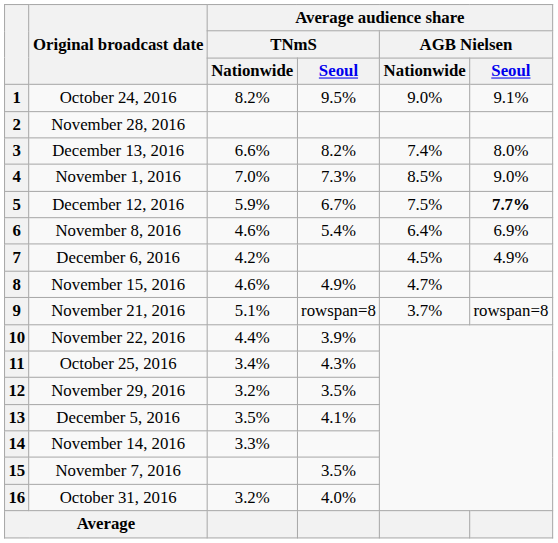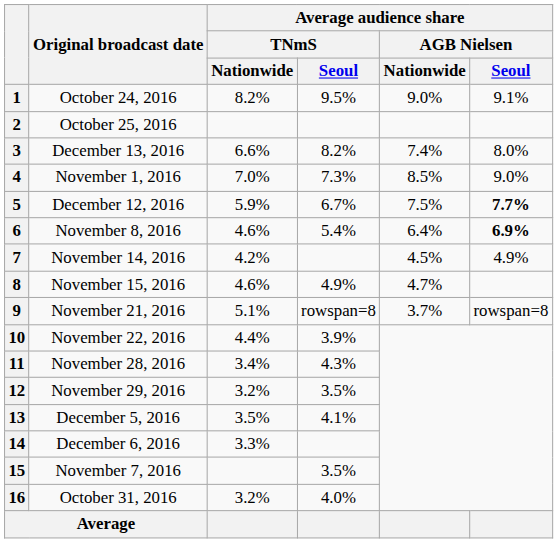(118, 124) November 28, 2016 -> (118, 124) October 25, 2016
(511, 230) normal -> (511, 230) bold
(118, 257) December 6, 2016 -> (118, 257) November 14, 2016
(118, 364) October 25, 2016 -> (118, 364) November 28, 2016
(118, 444) November 14, 2016 -> (118, 444) December 6, 2016
